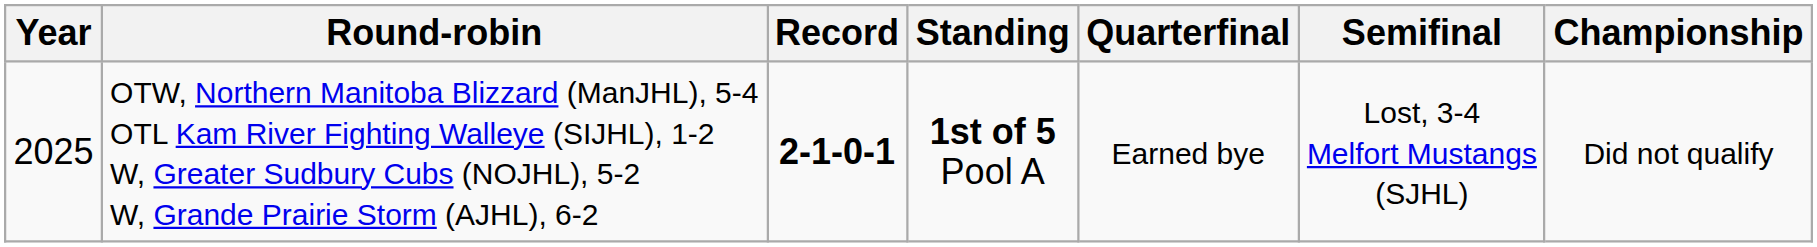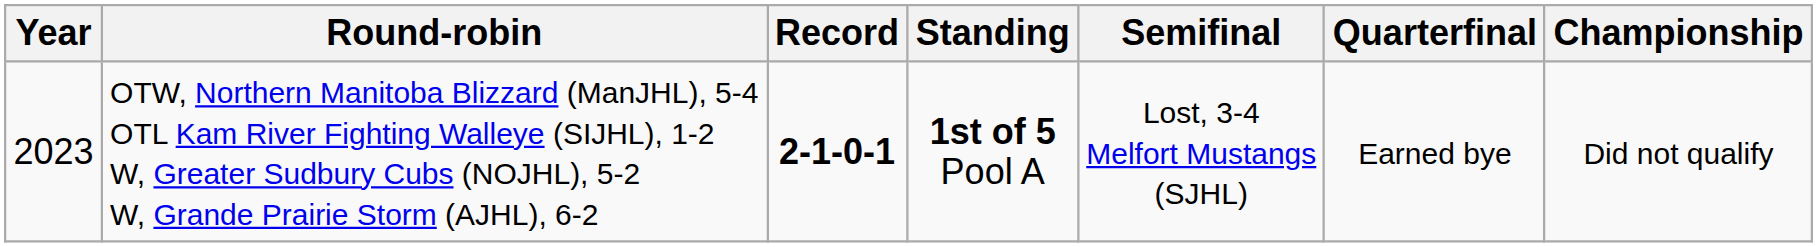columns swapped: (1188, 33) <-> (1422, 33)
(53, 150) 2025 -> (53, 150) 2023
